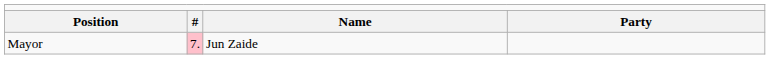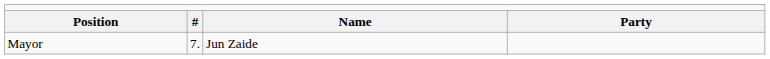(195, 43) pink background -> (195, 43) no background
